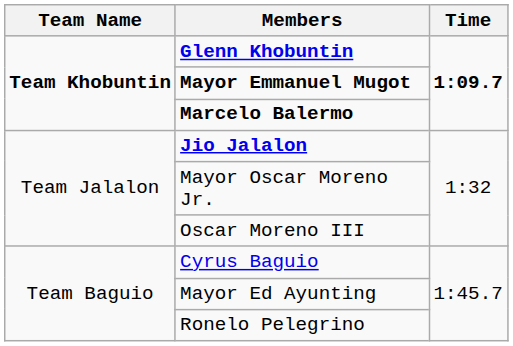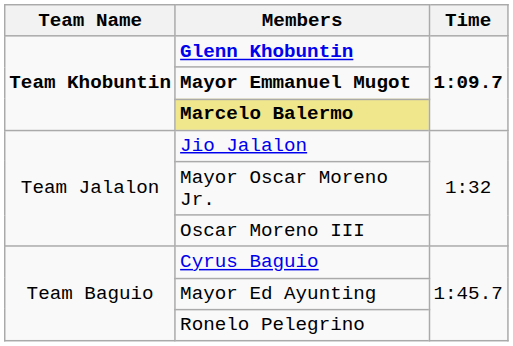(267, 114) no background -> (267, 114) khaki background
(244, 146) bold -> (244, 146) normal
